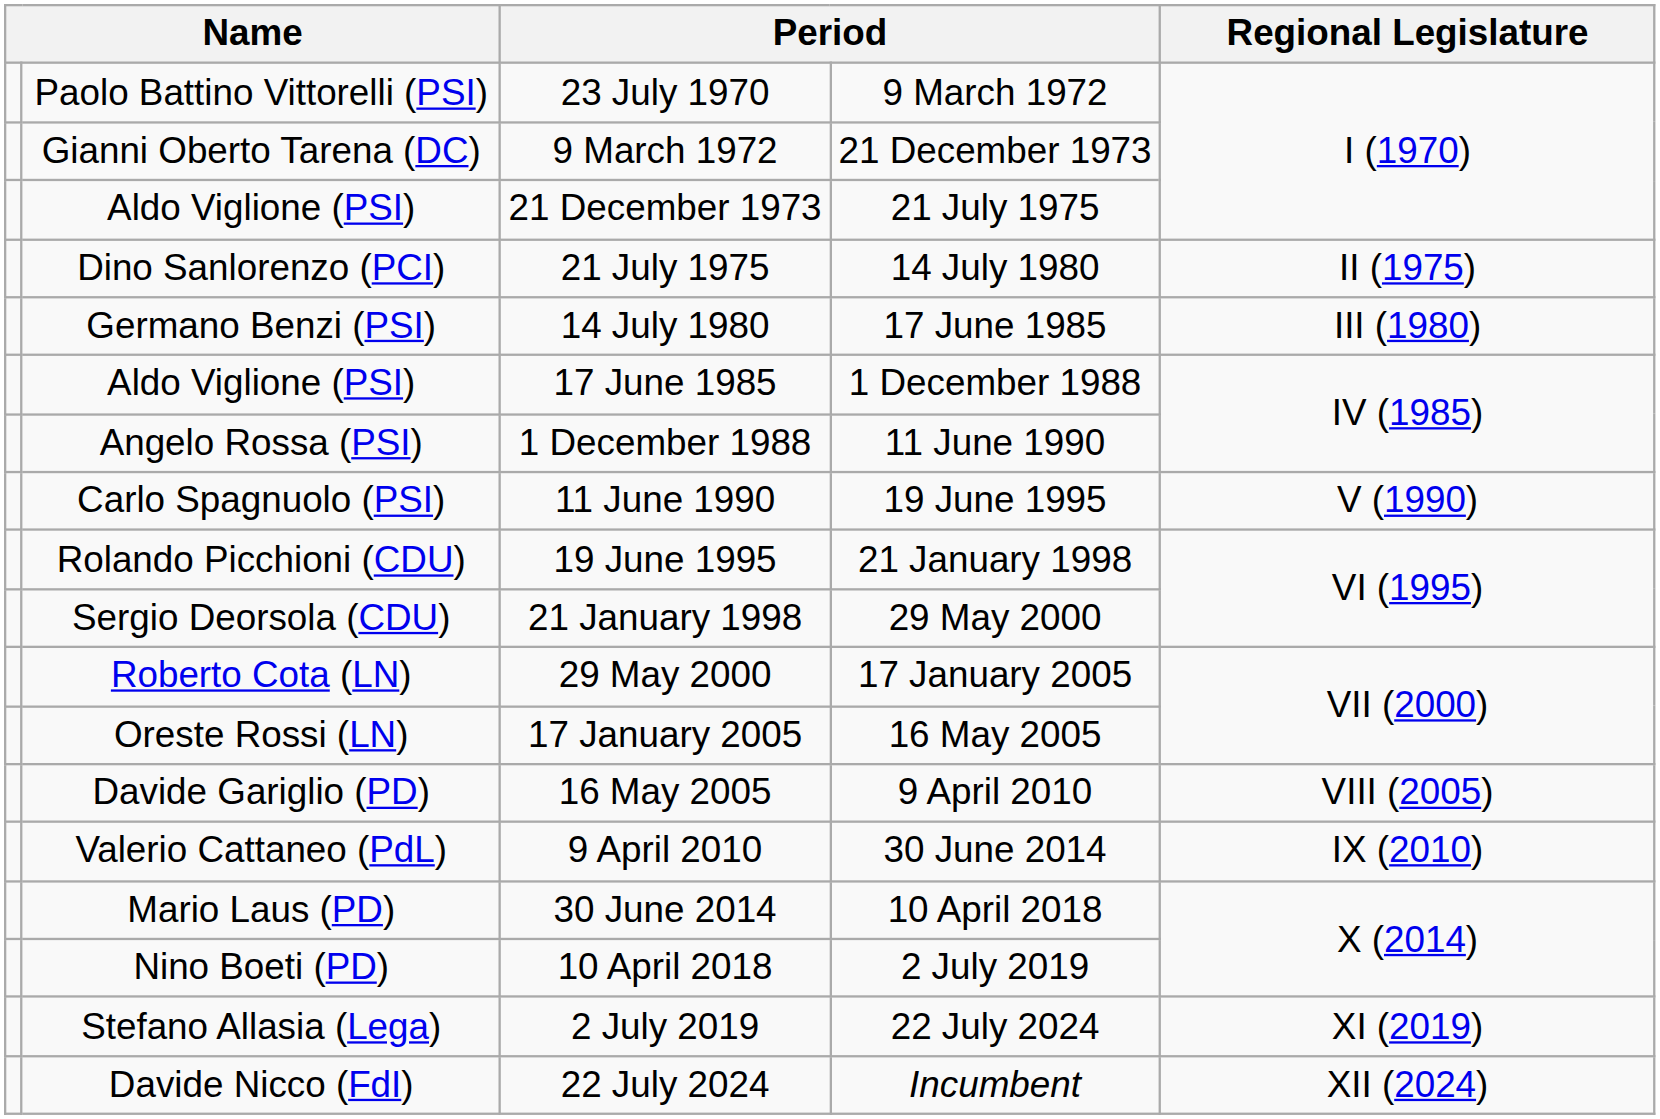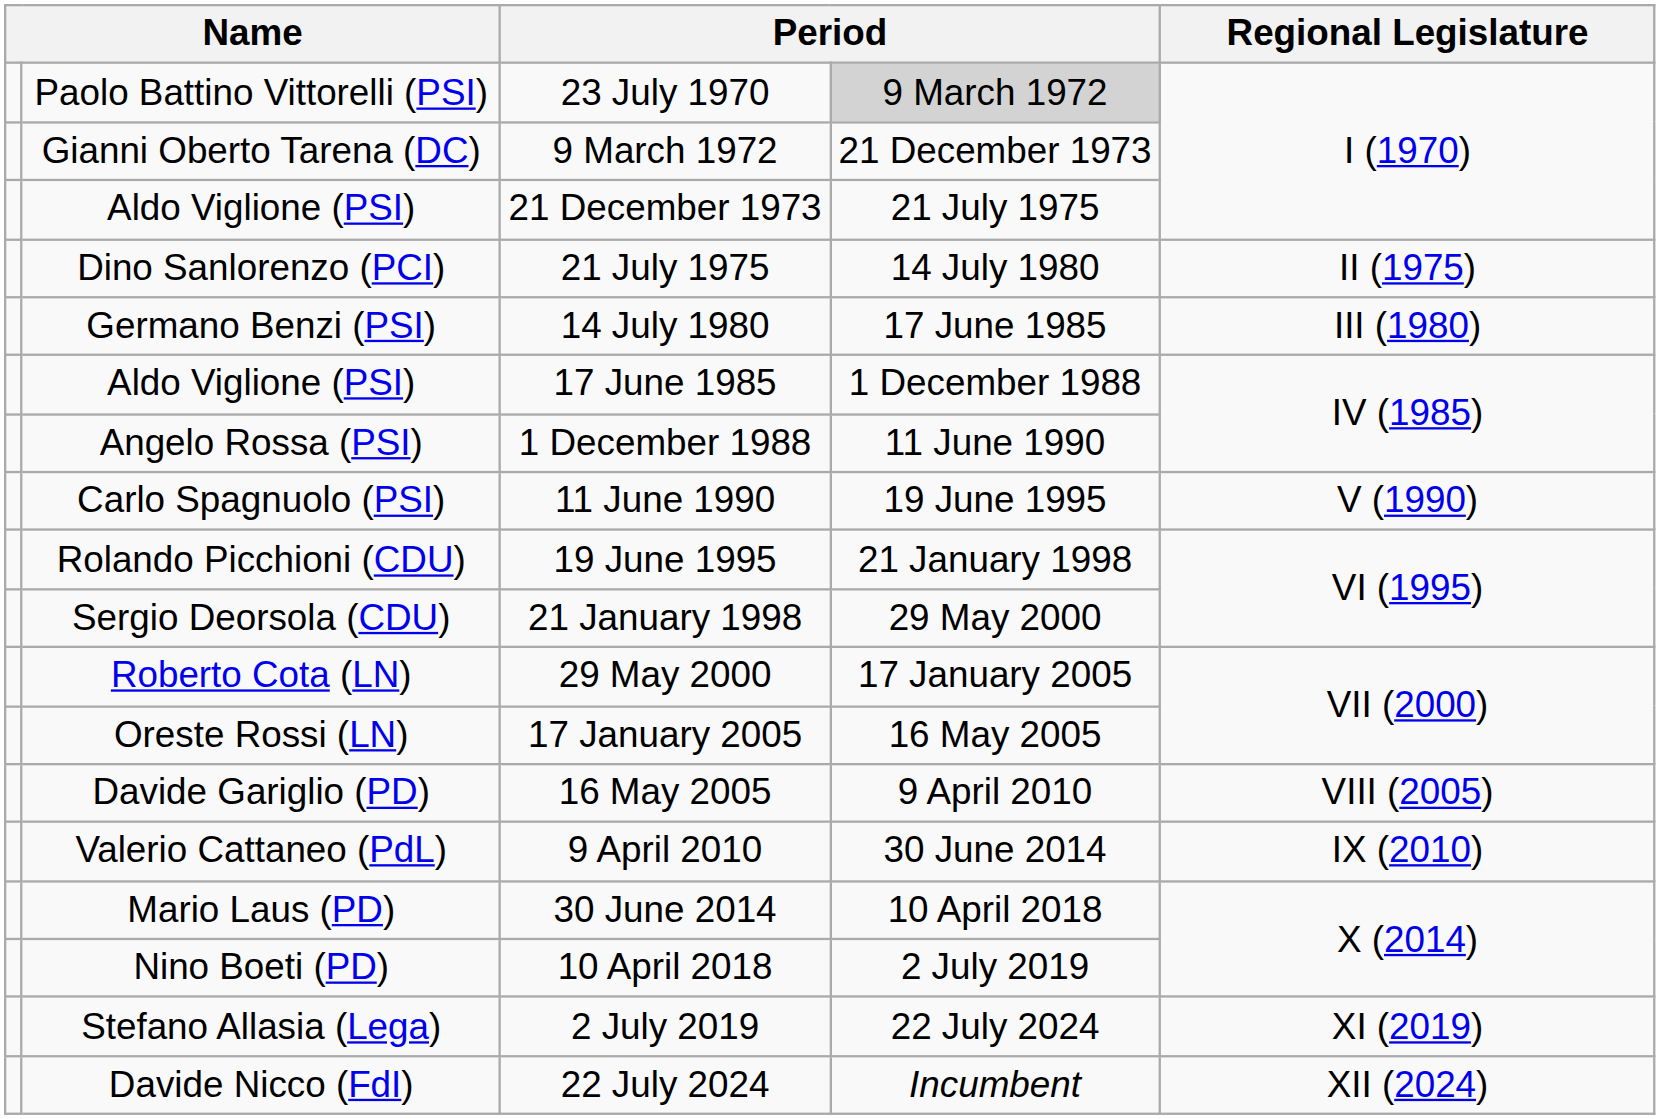(995, 92) no background -> (995, 92) lightgrey background
